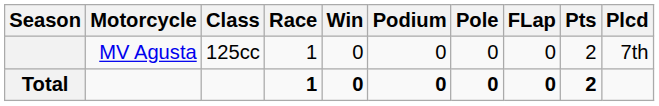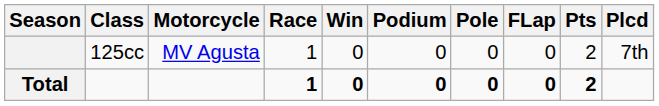columns swapped: (233, 20) <-> (144, 20)
